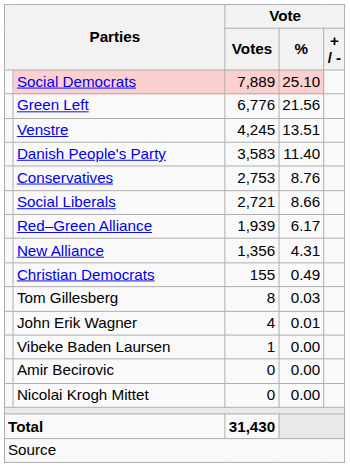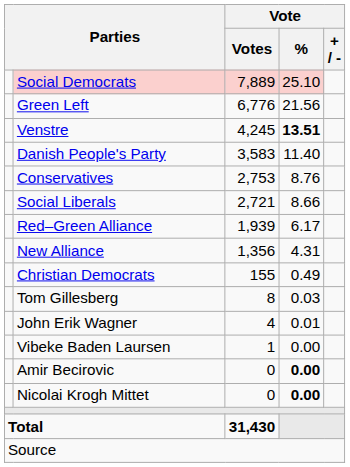(301, 130) normal -> (301, 130) bold
(305, 371) normal -> (305, 371) bold
(305, 395) normal -> (305, 395) bold
